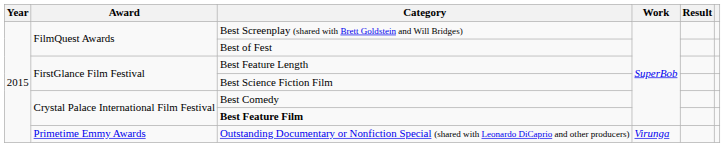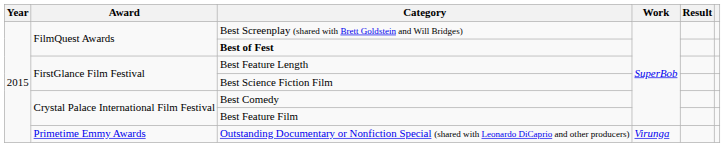(246, 47) normal -> (247, 47) bold
(262, 116) bold -> (259, 116) normal
